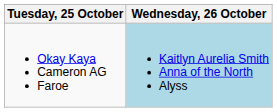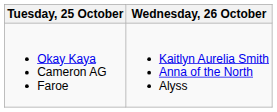(199, 72) lightblue background -> (199, 72) no background
